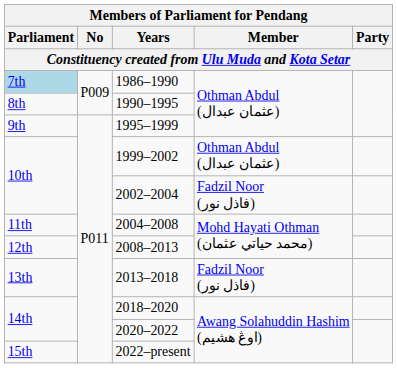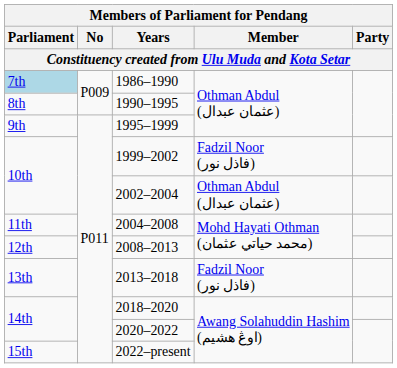(238, 156) Othman Abdul (عثمان عبدال) -> (230, 156) Fadzil Noor (فاذل نور)
(230, 194) Fadzil Noor (فاذل نور) -> (238, 194) Othman Abdul (عثمان عبدال)
